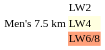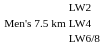(80, 23) lightyellow background -> (80, 23) no background
(84, 38) lightsalmon background -> (84, 38) no background
